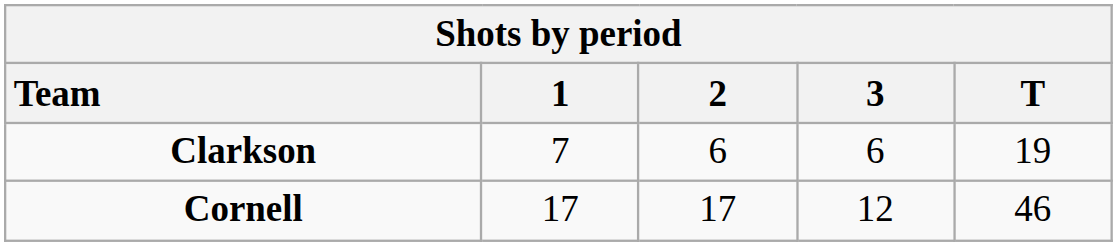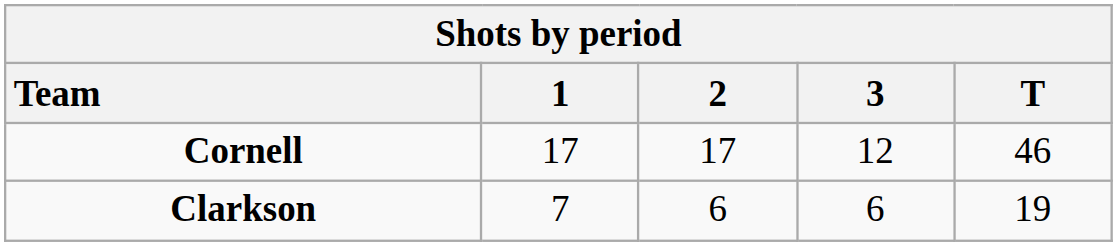rows swapped: (243, 151) <-> (243, 209)
